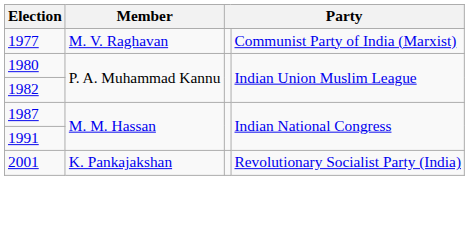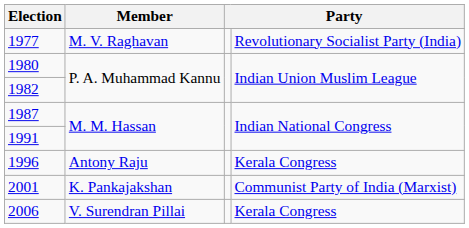(345, 41) Communist Party of India (Marxist) -> (348, 41) Revolutionary Socialist Party (India)
+ row: (23, 162)
(348, 162) Revolutionary Socialist Party (India) -> (345, 187) Communist Party of India (Marxist)
+ row: (23, 211)
